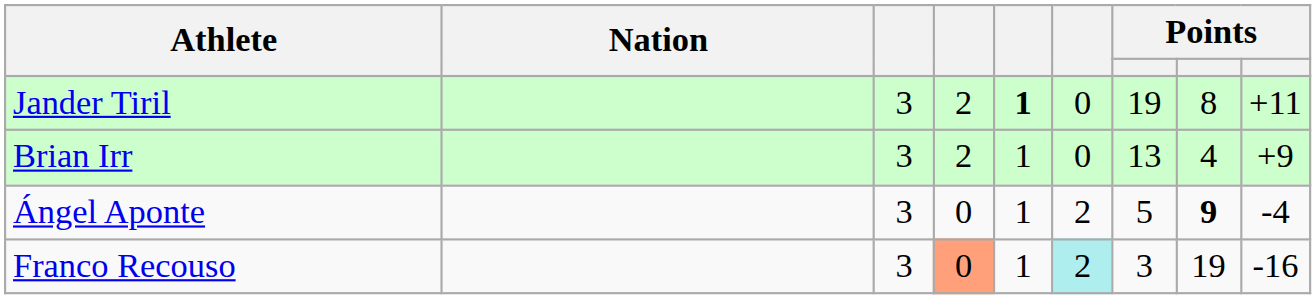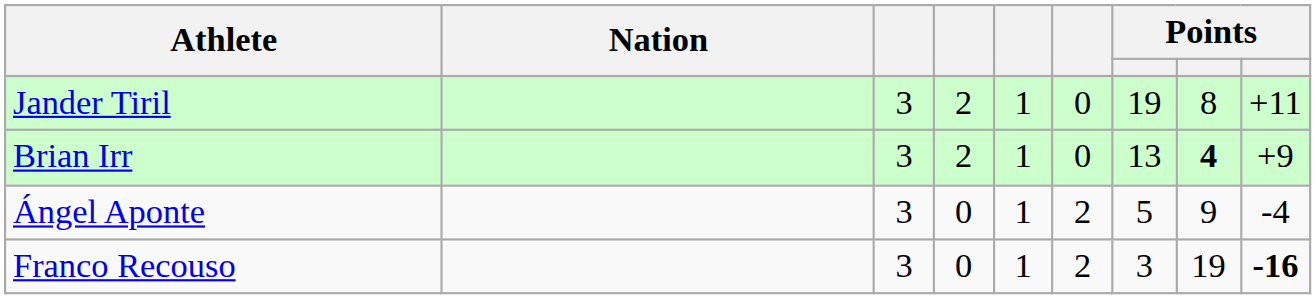(1023, 102) bold -> (1023, 102) normal
(1209, 156) normal -> (1209, 156) bold
(1209, 211) bold -> (1209, 211) normal
(964, 265) lightsalmon background -> (964, 265) no background
(1082, 265) paleturquoise background -> (1082, 265) no background
(1275, 265) normal -> (1275, 265) bold
